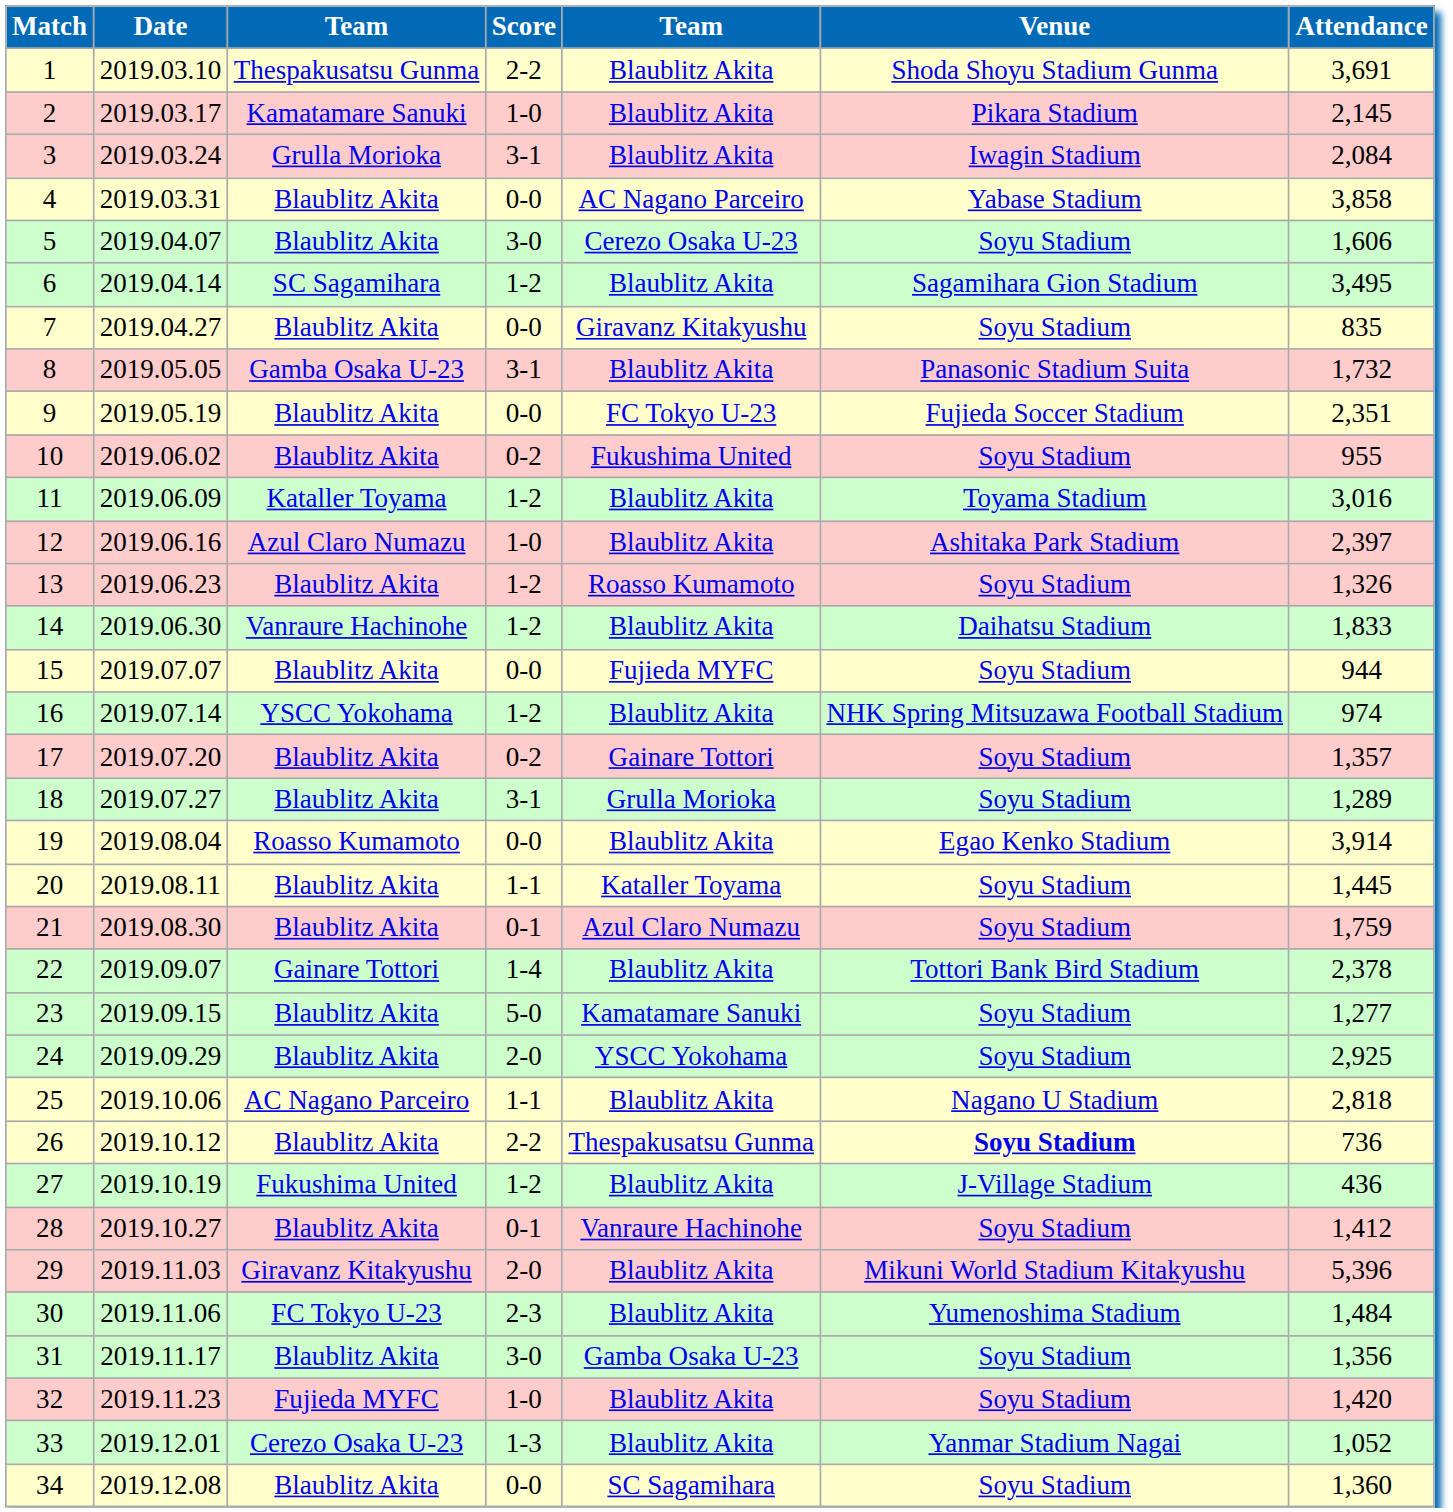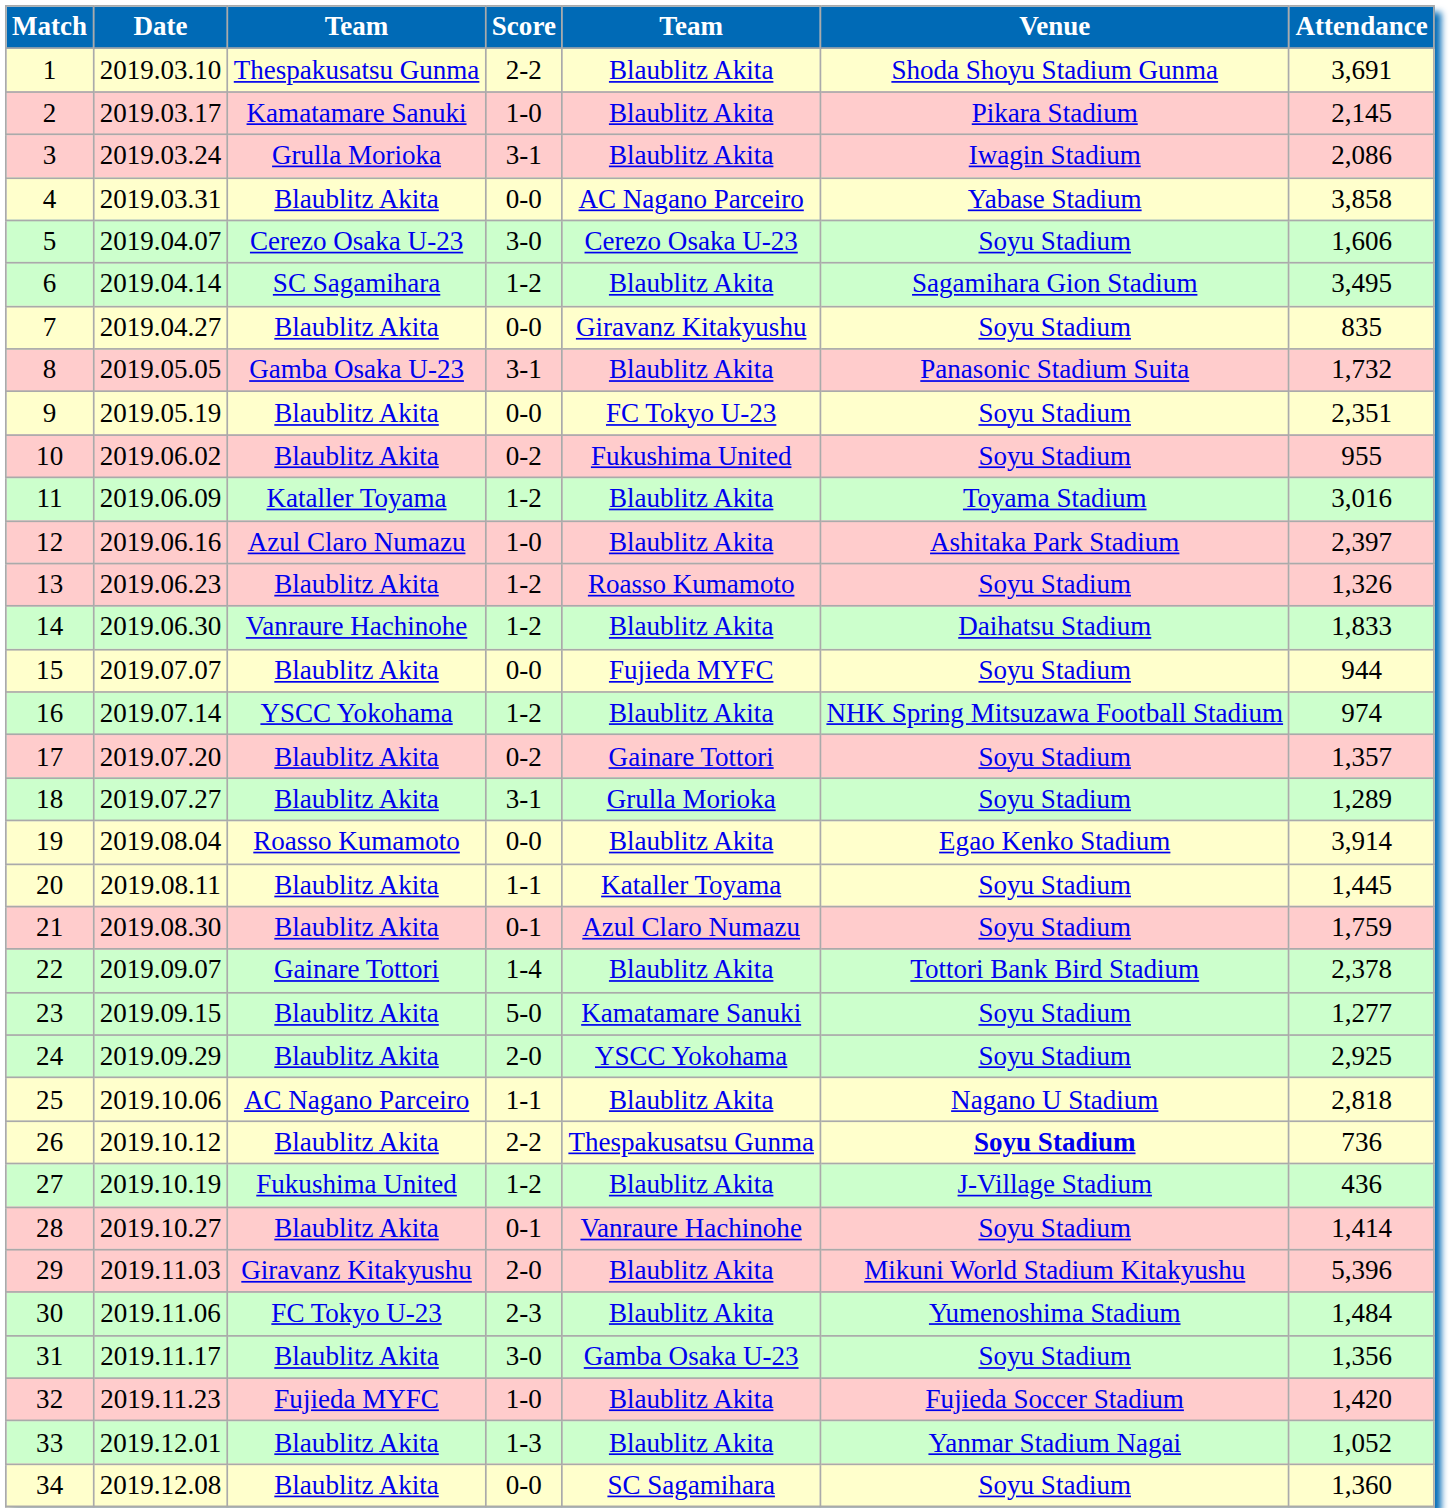(1362, 155) 2,084 -> (1362, 155) 2,086
(357, 241) Blaublitz Akita -> (357, 241) Cerezo Osaka U-23
(1055, 412) Fujieda Soccer Stadium -> (1055, 412) Soyu Stadium
(1362, 1227) 1,412 -> (1362, 1227) 1,414
(1055, 1399) Soyu Stadium -> (1055, 1399) Fujieda Soccer Stadium
(357, 1442) Cerezo Osaka U-23 -> (357, 1442) Blaublitz Akita
